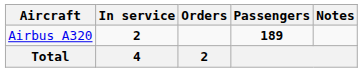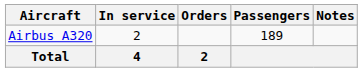(137, 36) bold -> (137, 36) normal
(272, 36) bold -> (272, 36) normal
